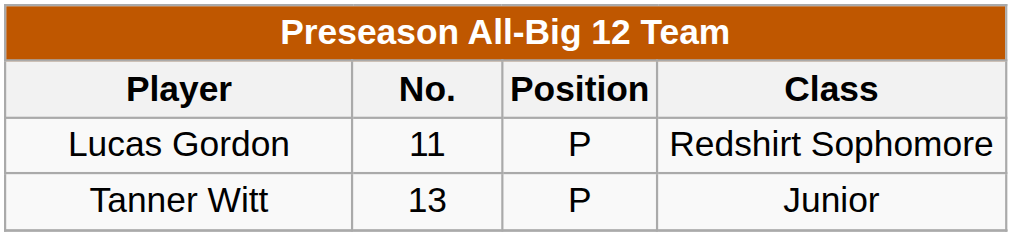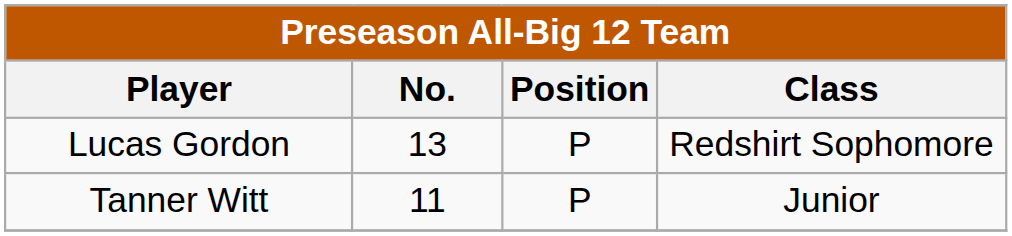(427, 144) 11 -> (427, 144) 13
(427, 200) 13 -> (427, 200) 11
